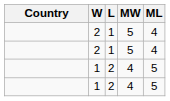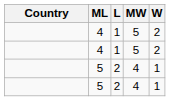columns swapped: (97, 13) <-> (154, 13)
